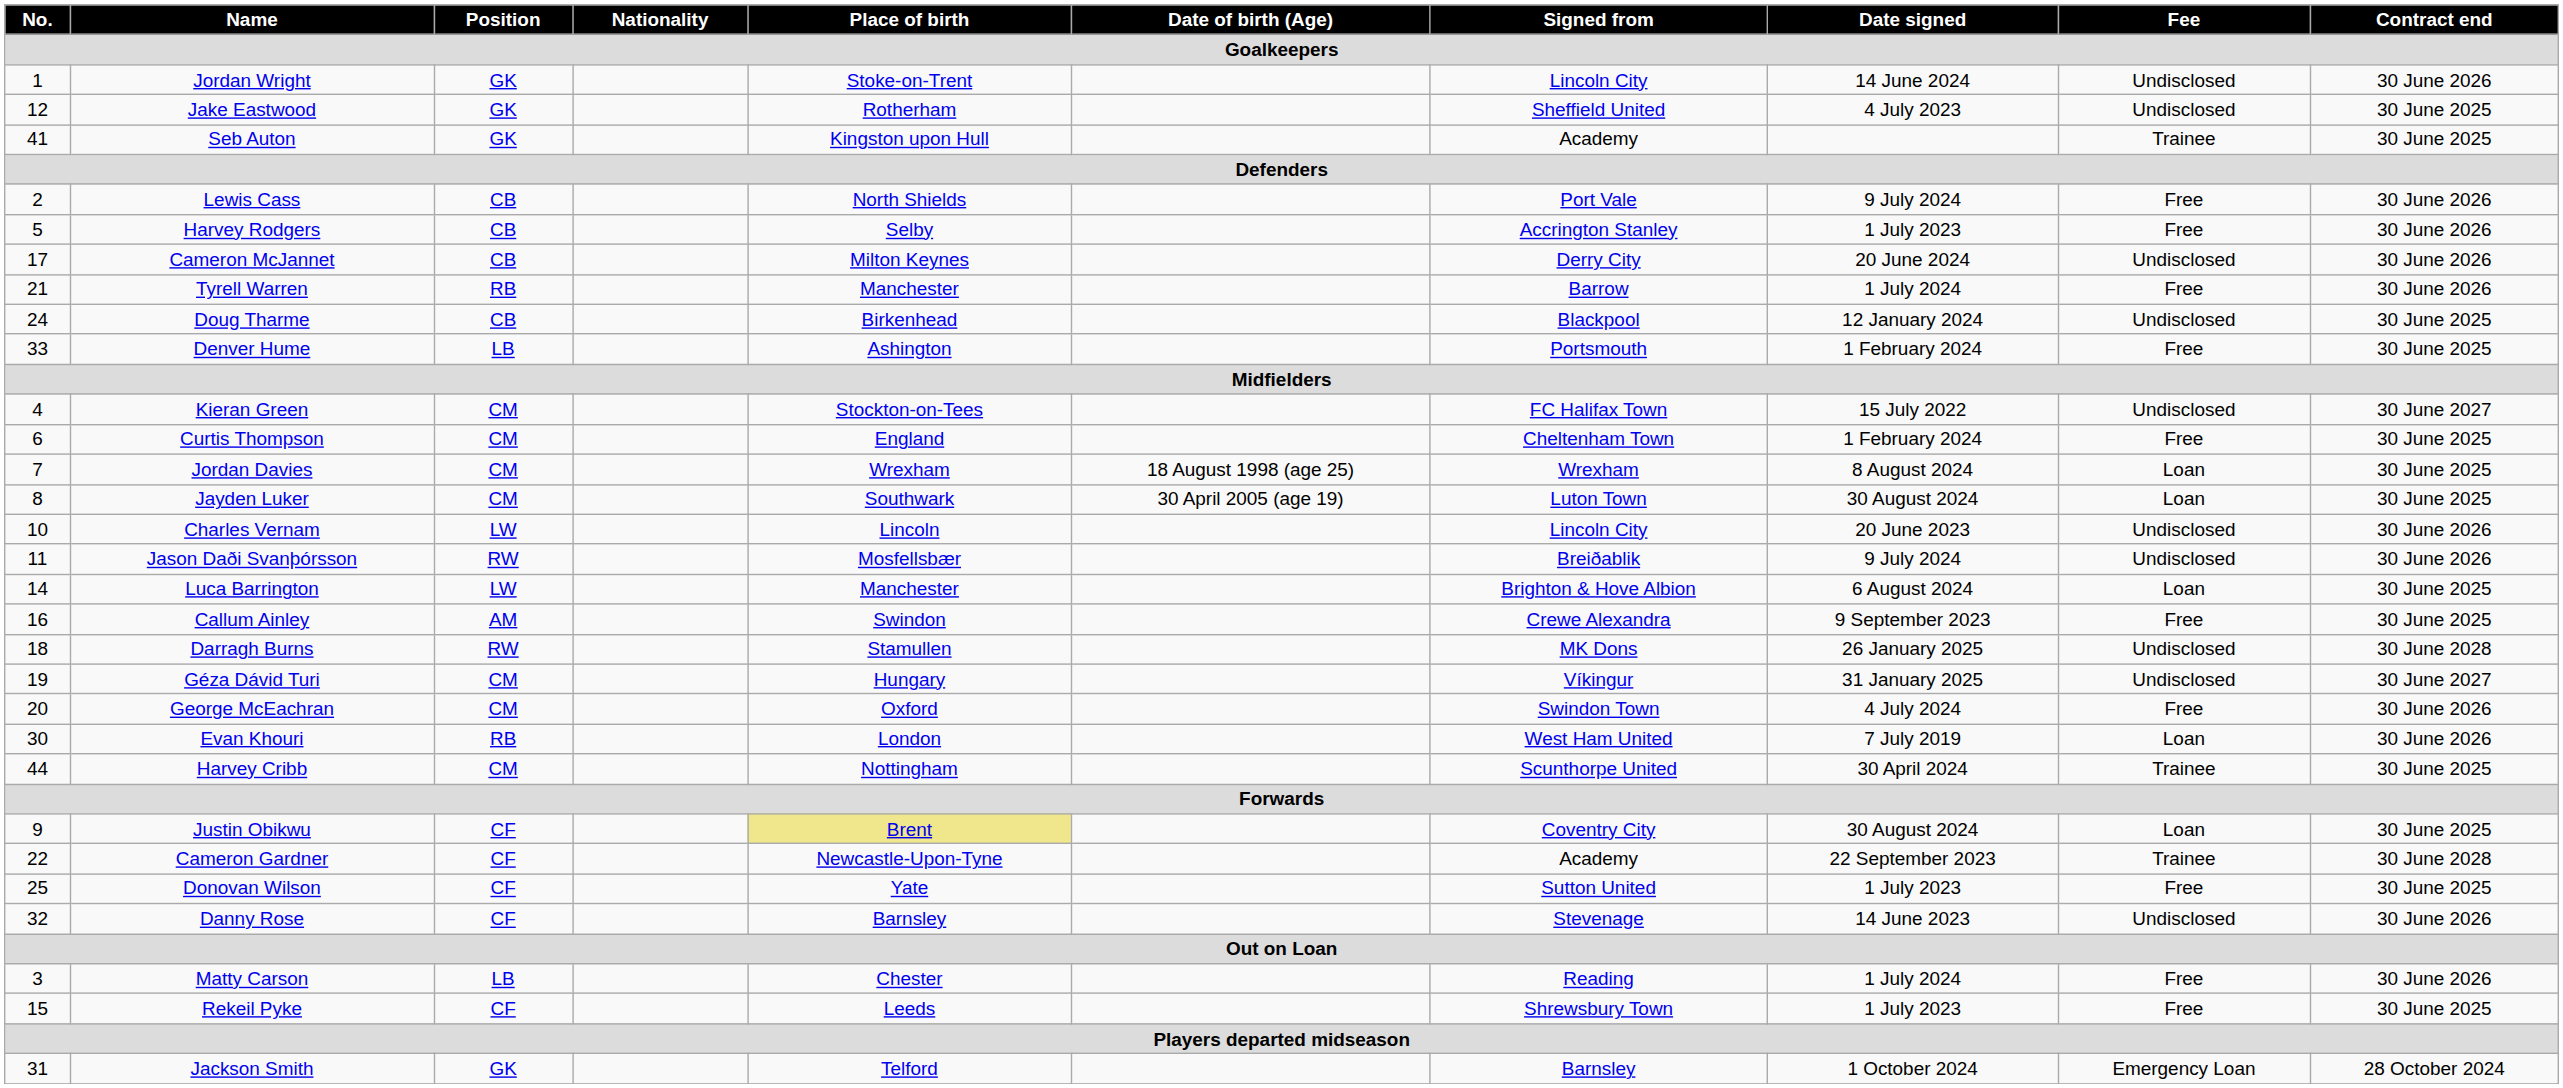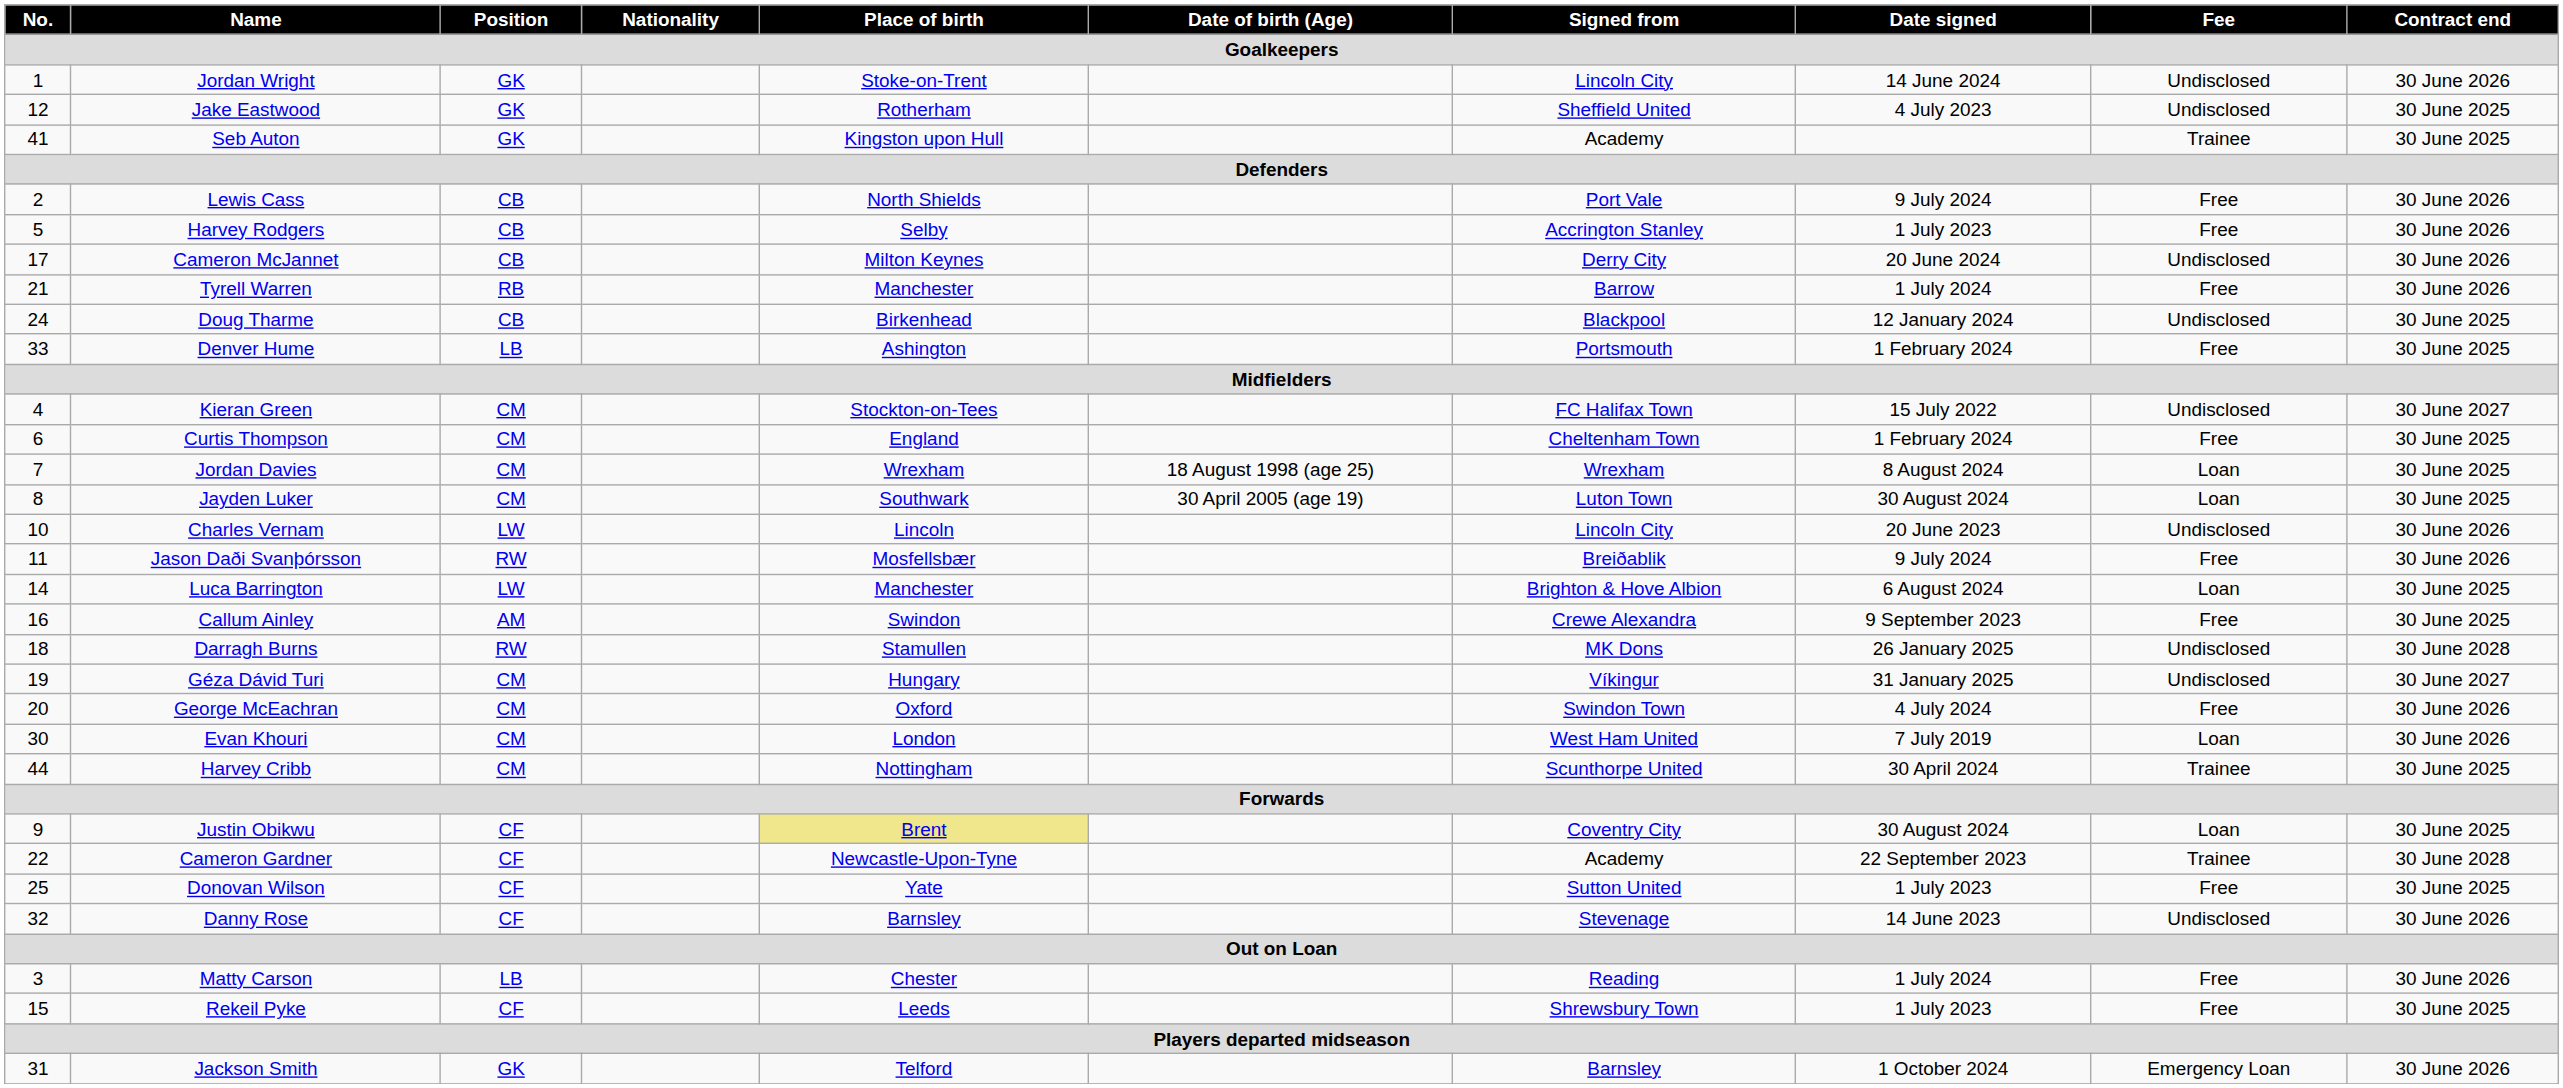(2184, 559) Undisclosed -> (2219, 559) Free
(503, 738) RB -> (511, 738) CM
(2434, 1068) 28 October 2024 -> (2453, 1068) 30 June 2026
